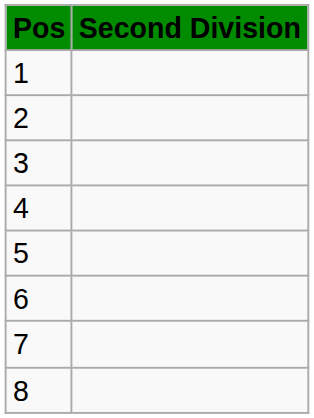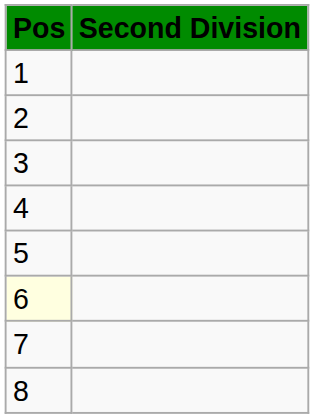(21, 299) no background -> (21, 299) lightyellow background
